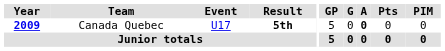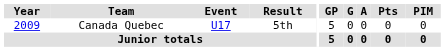(27, 25) bold -> (27, 25) normal
(283, 25) bold -> (283, 25) normal
(364, 25) bold -> (364, 25) normal
